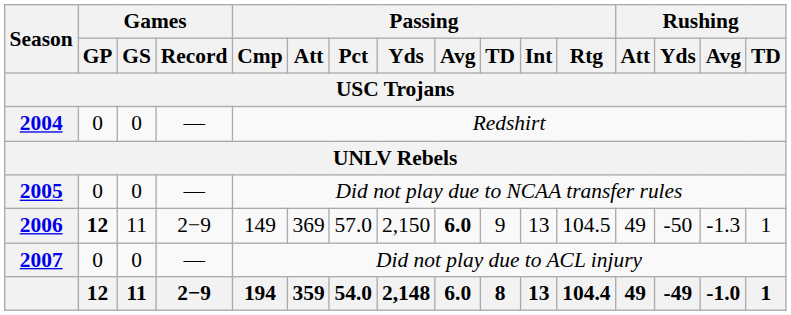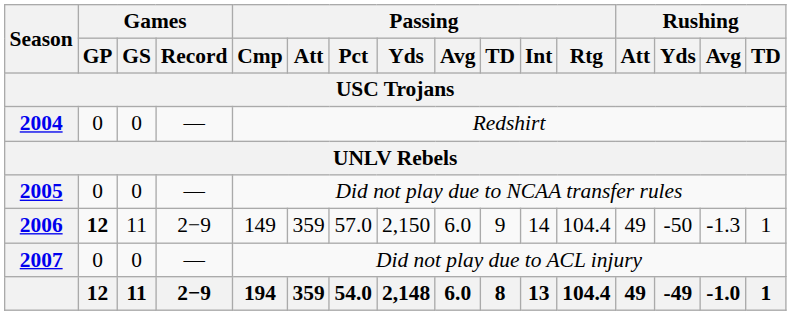(309, 225) 369 -> (309, 225) 359
(458, 225) bold -> (458, 225) normal
(539, 225) 13 -> (539, 225) 14
(586, 225) 104.5 -> (586, 225) 104.4
